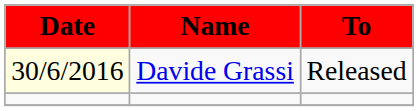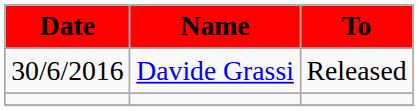(67, 70) lightyellow background -> (67, 70) no background
